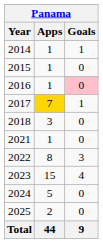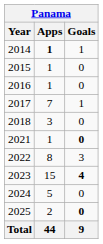(50, 49) normal -> (50, 49) bold
(81, 85) pink background -> (81, 85) no background
(50, 103) gold background -> (50, 103) no background
(81, 139) normal -> (81, 139) bold
(81, 175) normal -> (81, 175) bold
(81, 211) normal -> (81, 211) bold
